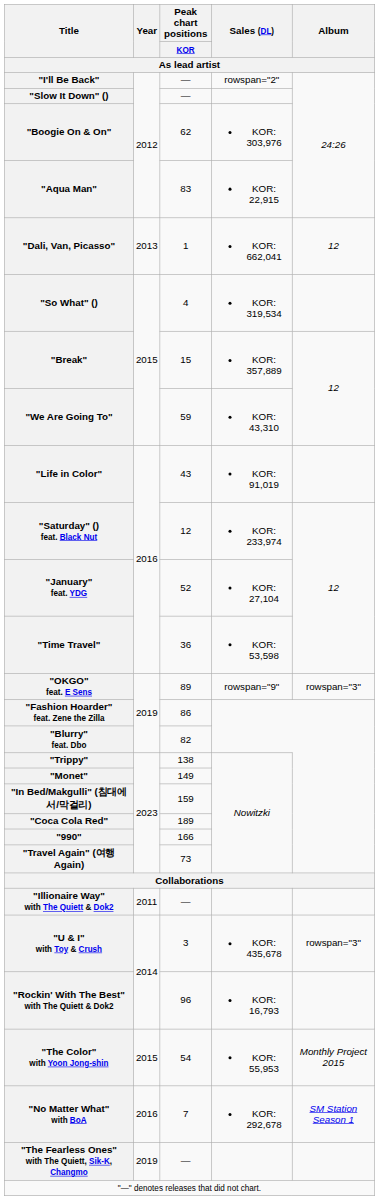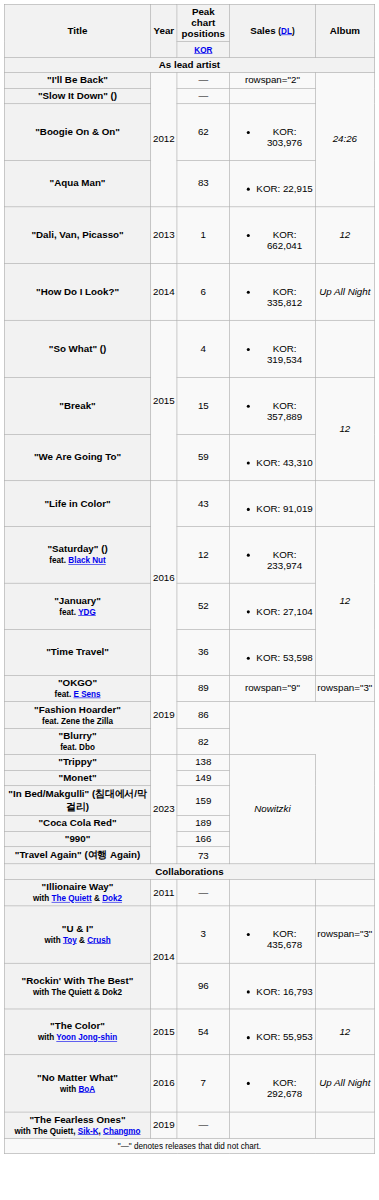+ row: (78, 292)
(333, 1057) Monthly Project 2015 -> (345, 1032) 12
(333, 1114) SM Station Season 1 -> (345, 1083) Up All Night
